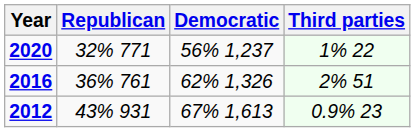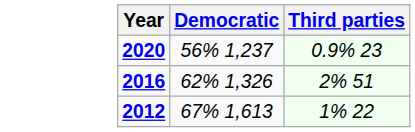- column: (113, 20)
(347, 51) 1% 22 -> (347, 51) 0.9% 23
(347, 112) 0.9% 23 -> (347, 112) 1% 22
